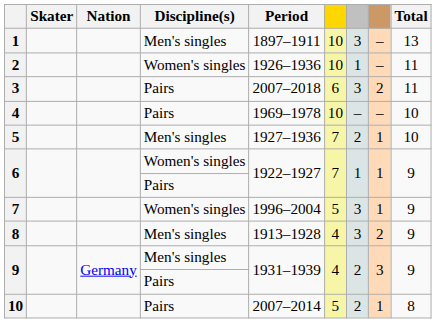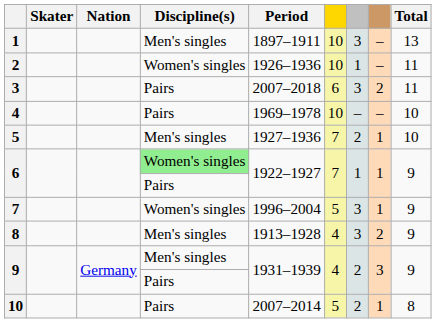(195, 161) no background -> (195, 161) lightgreen background
